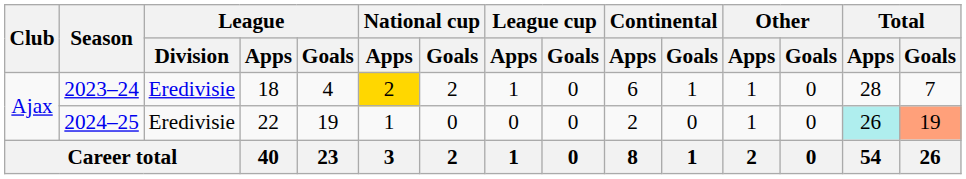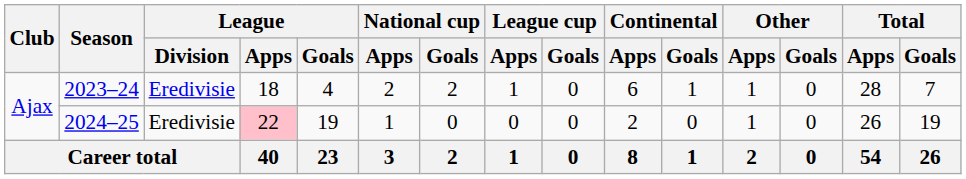(389, 88) gold background -> (389, 88) no background
(268, 122) no background -> (268, 122) pink background
(871, 122) paleturquoise background -> (871, 122) no background
(930, 122) lightsalmon background -> (930, 122) no background
